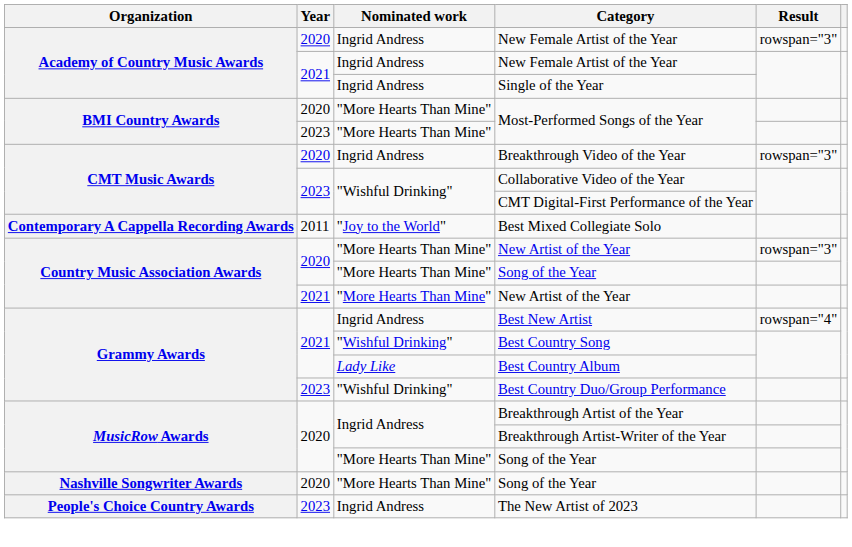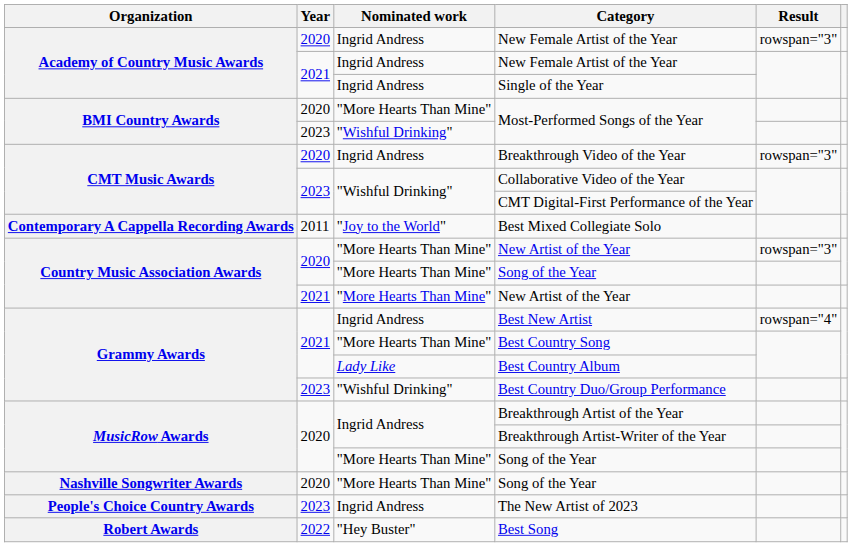(414, 132) "More Hearts Than Mine" -> (395, 132) "Wishful Drinking"
(395, 343) "Wishful Drinking" -> (414, 343) "More Hearts Than Mine"
+ row: (315, 529)
